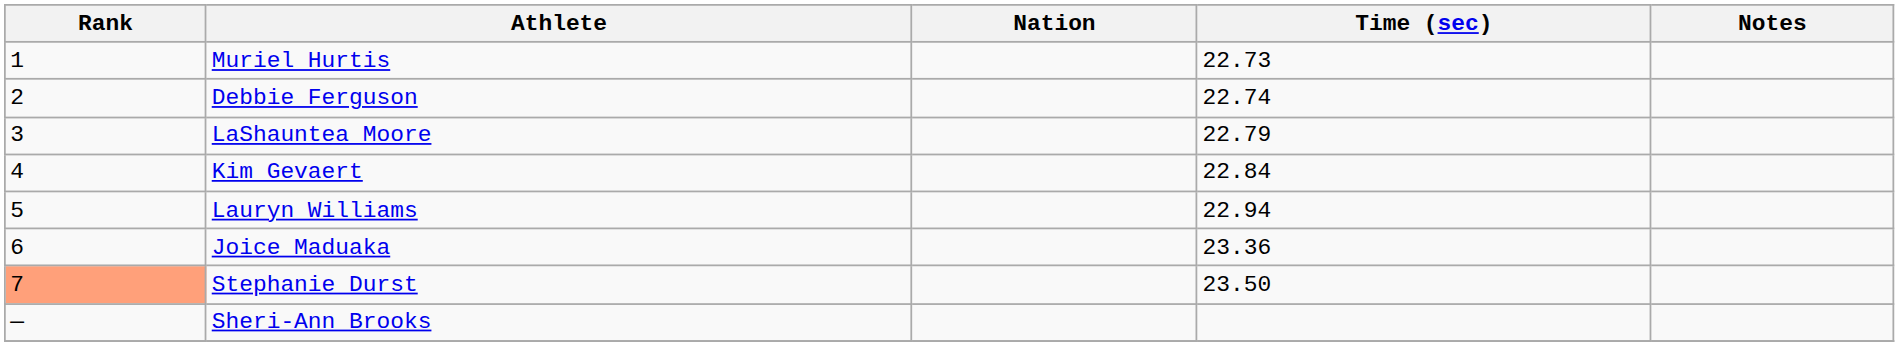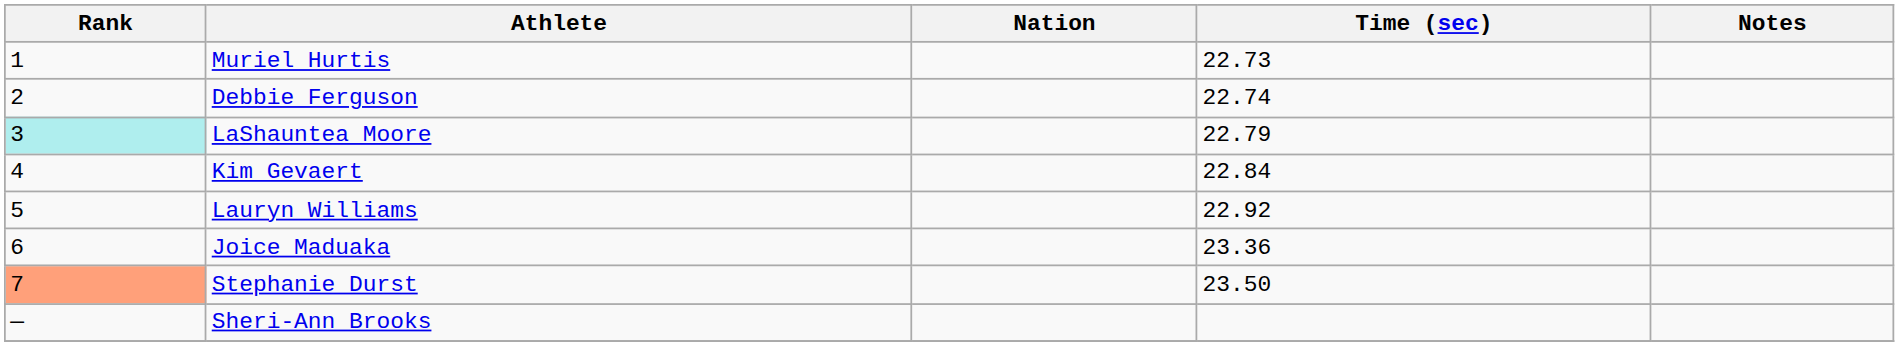(17, 135) no background -> (17, 135) paleturquoise background
(1237, 210) 22.94 -> (1237, 210) 22.92
